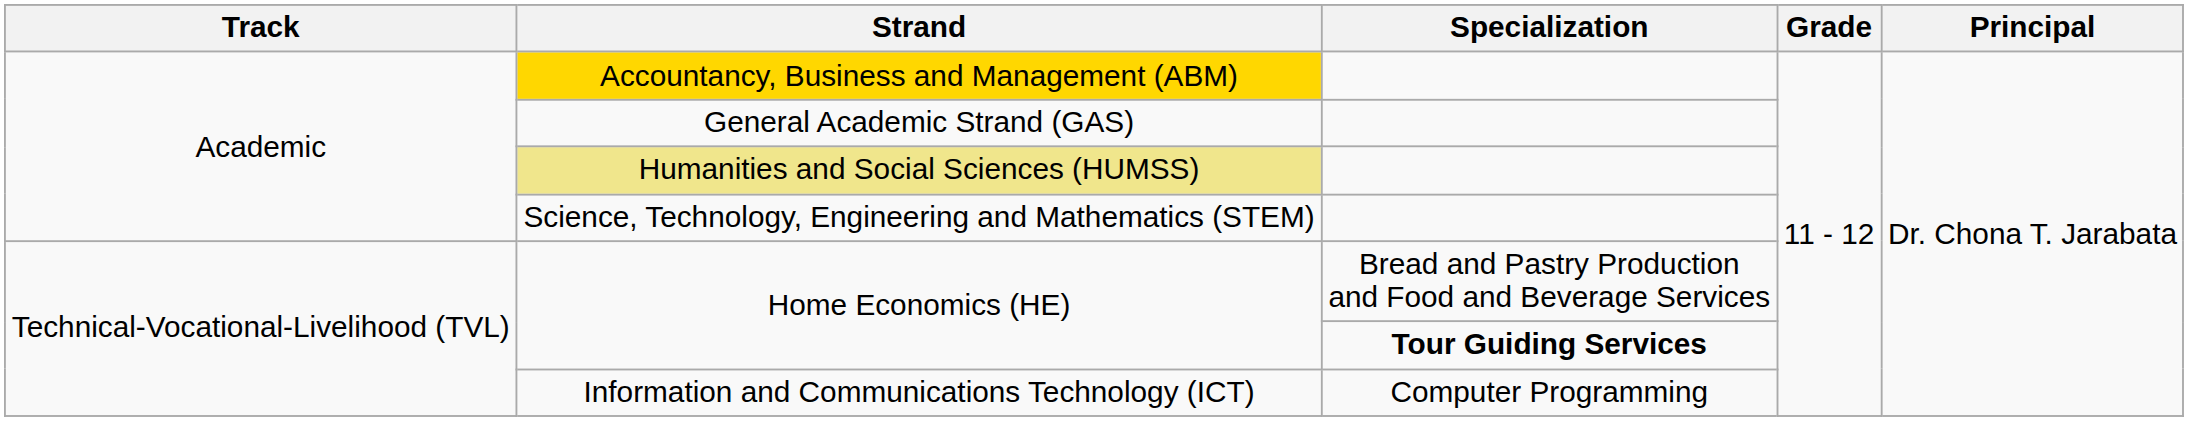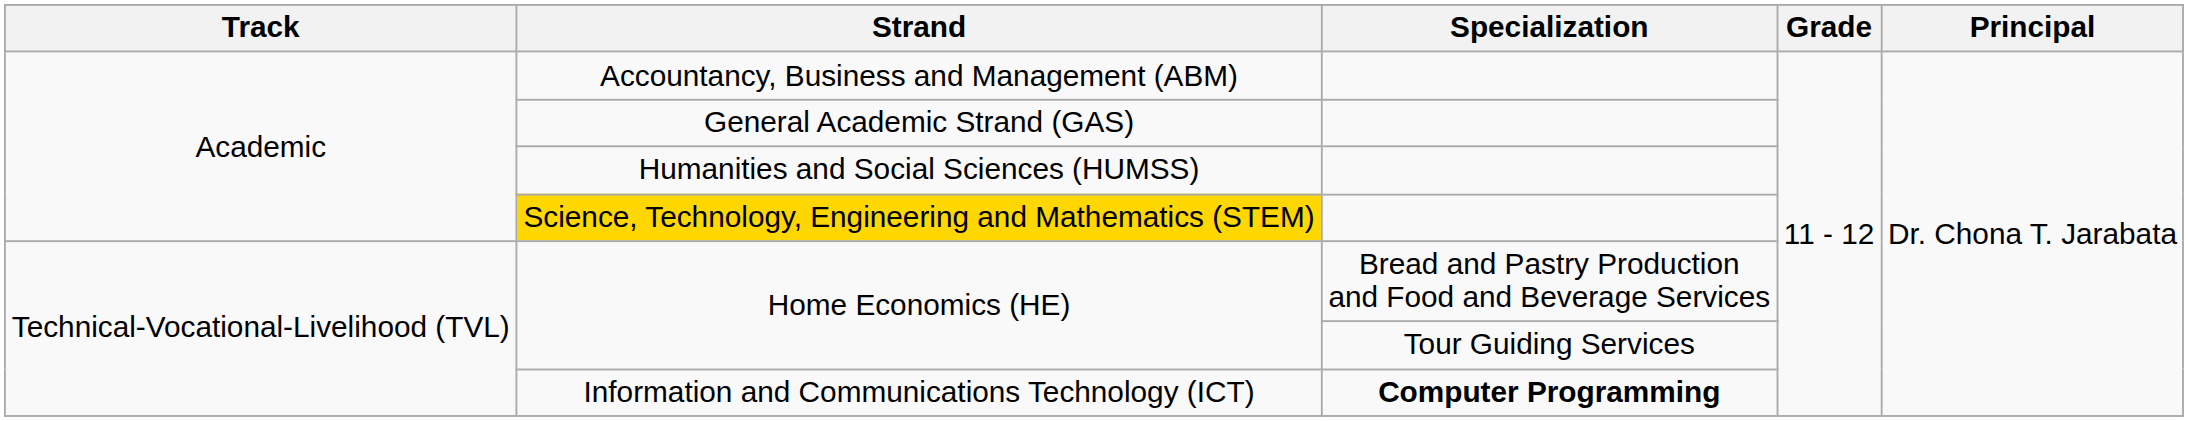(919, 75) gold background -> (919, 75) no background
(919, 169) khaki background -> (919, 169) no background
(919, 216) no background -> (919, 216) gold background
(1549, 344) bold -> (1549, 344) normal
(1549, 391) normal -> (1549, 391) bold
